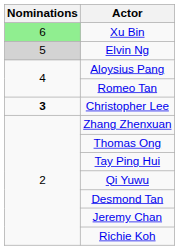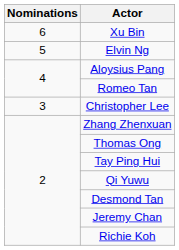(42, 32) lightgreen background -> (42, 32) no background
(42, 50) lightgrey background -> (42, 50) no background
(42, 106) bold -> (42, 106) normal
